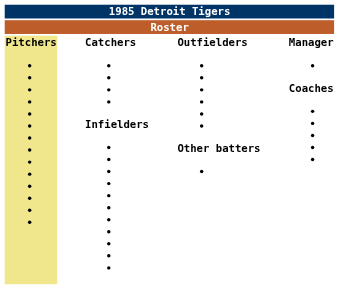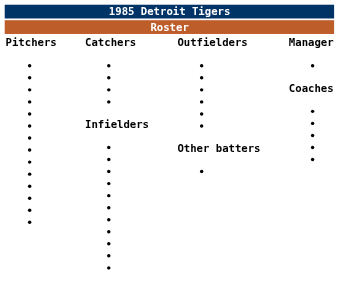(31, 132) khaki background -> (31, 132) no background
